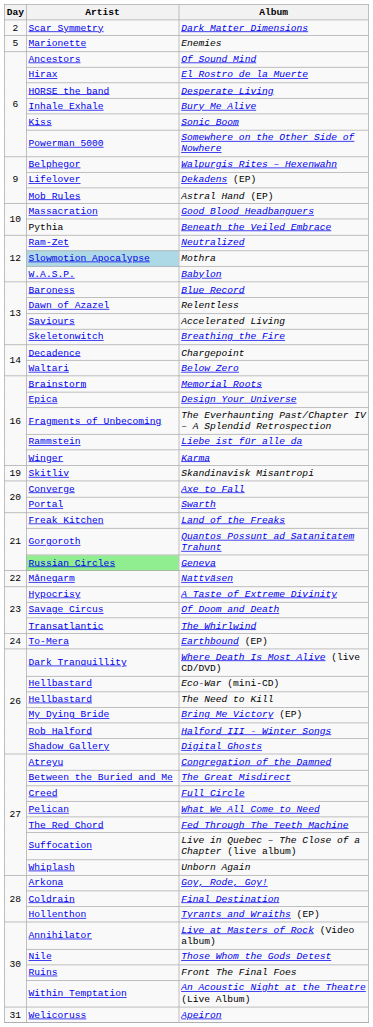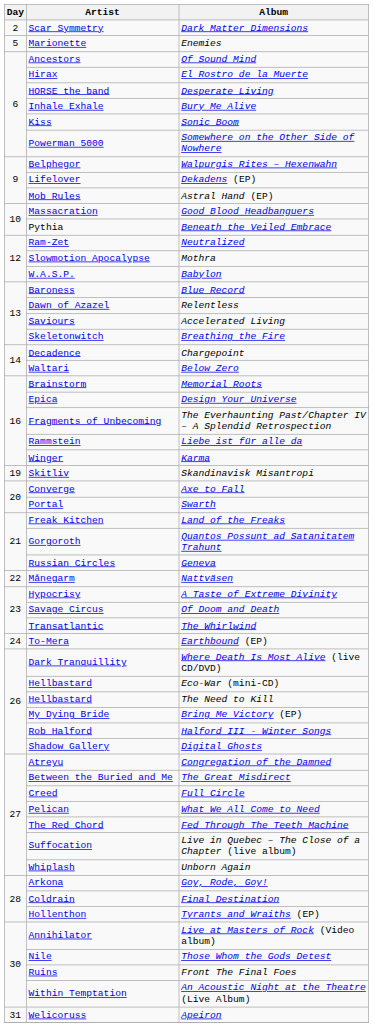(89, 258) lightblue background -> (89, 258) no background
(72, 563) lightgreen background -> (72, 563) no background
